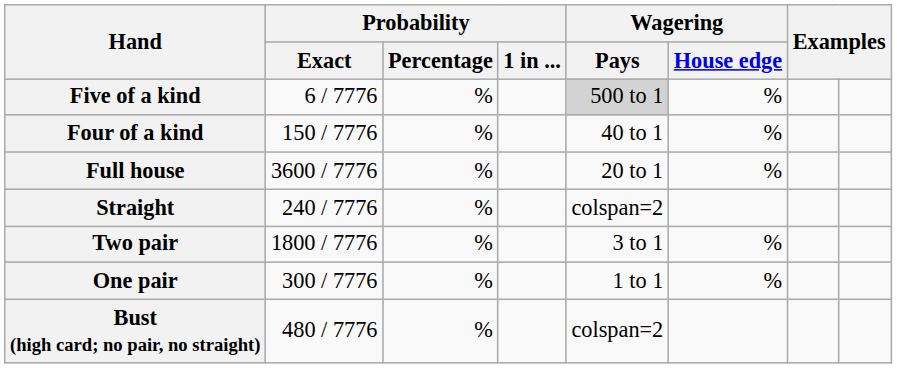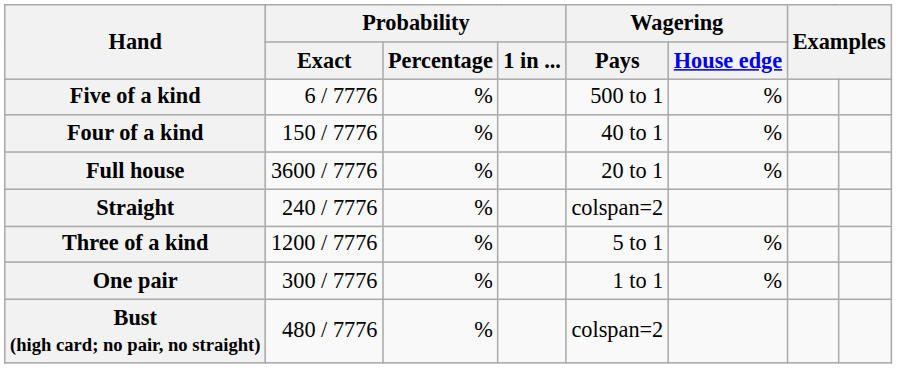(627, 96) lightgrey background -> (627, 96) no background
+ row: (135, 244)
- row: (135, 244)
